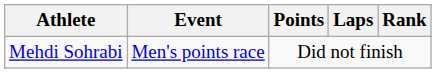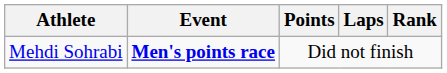(198, 51) normal -> (203, 51) bold
